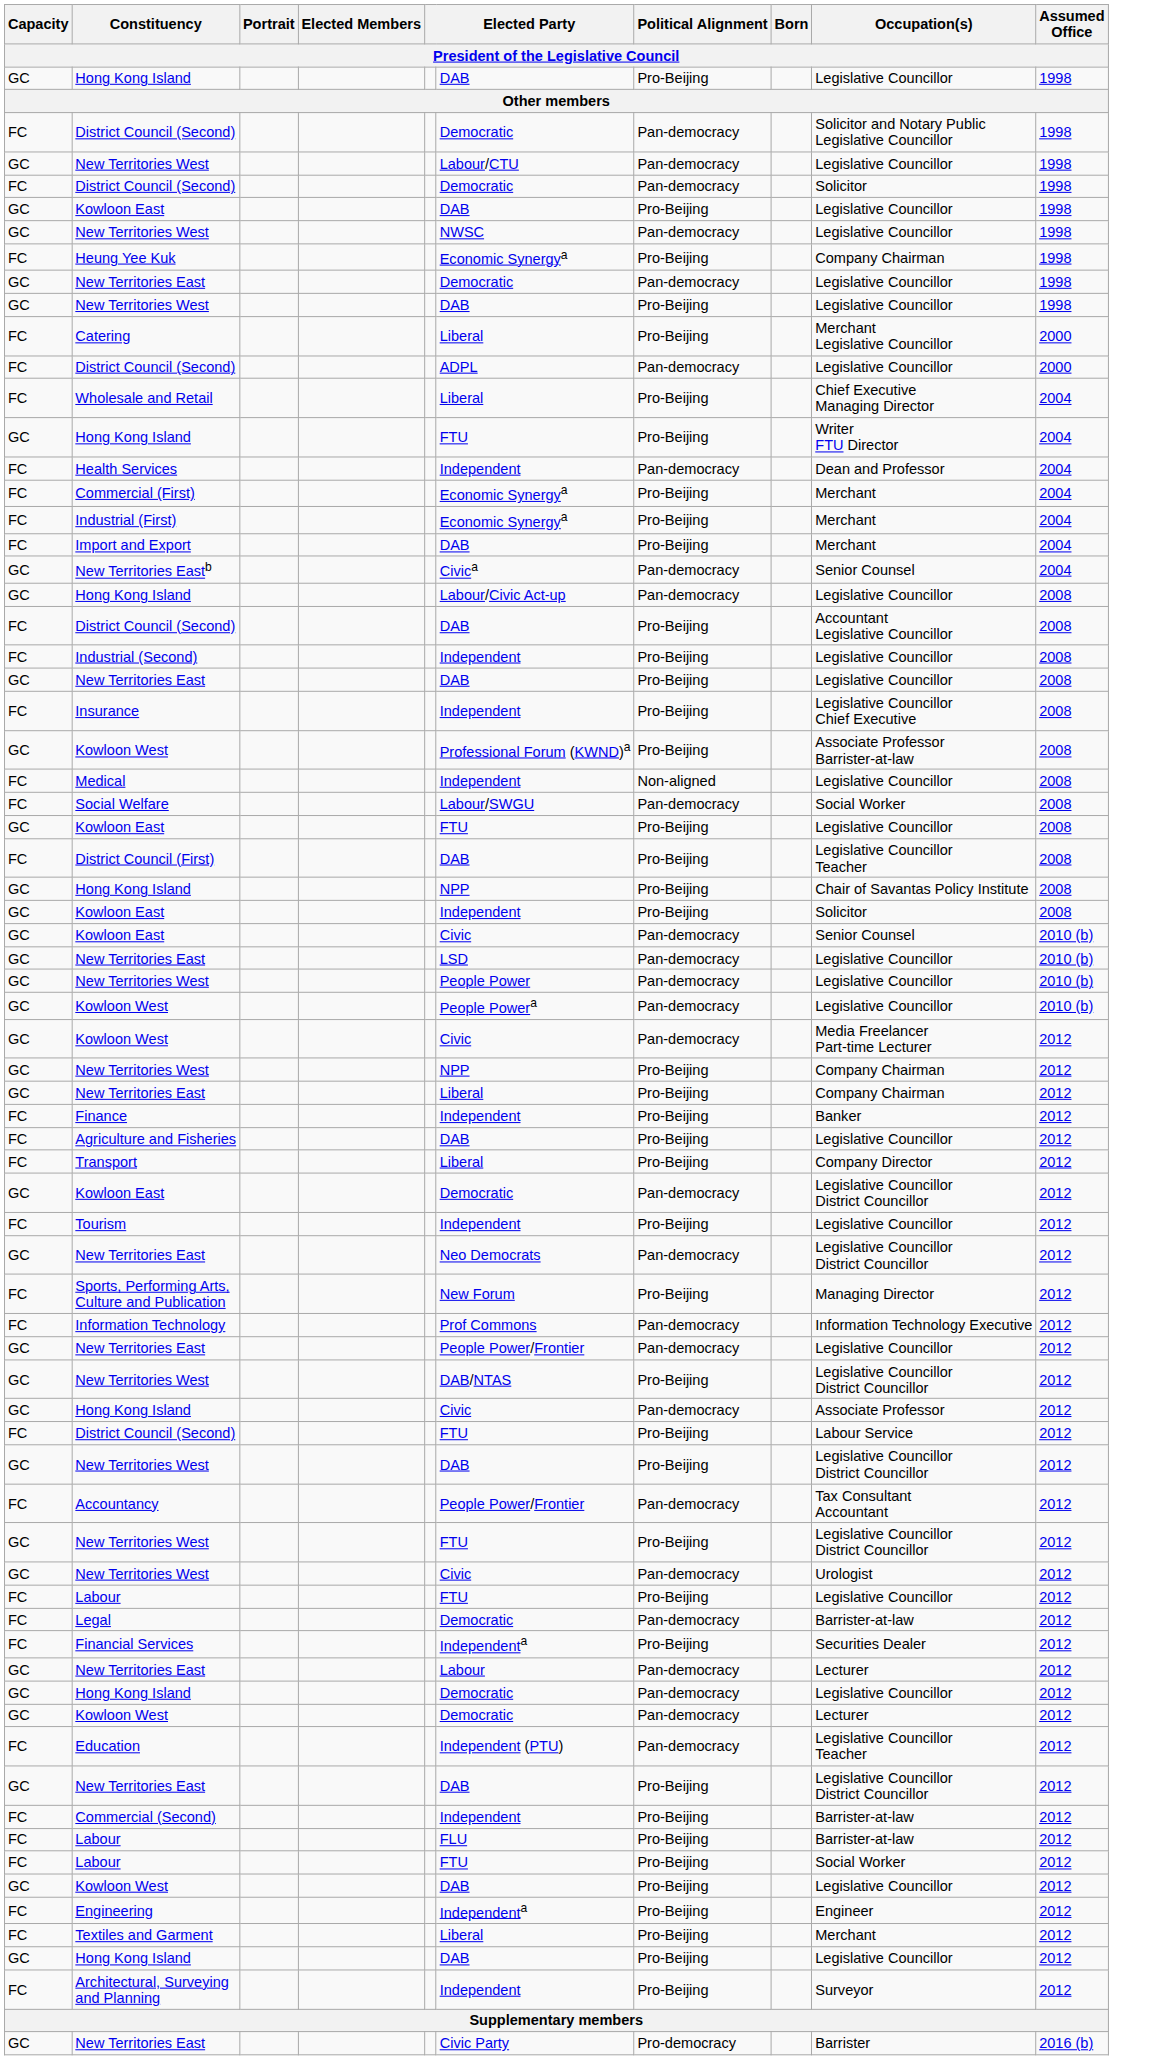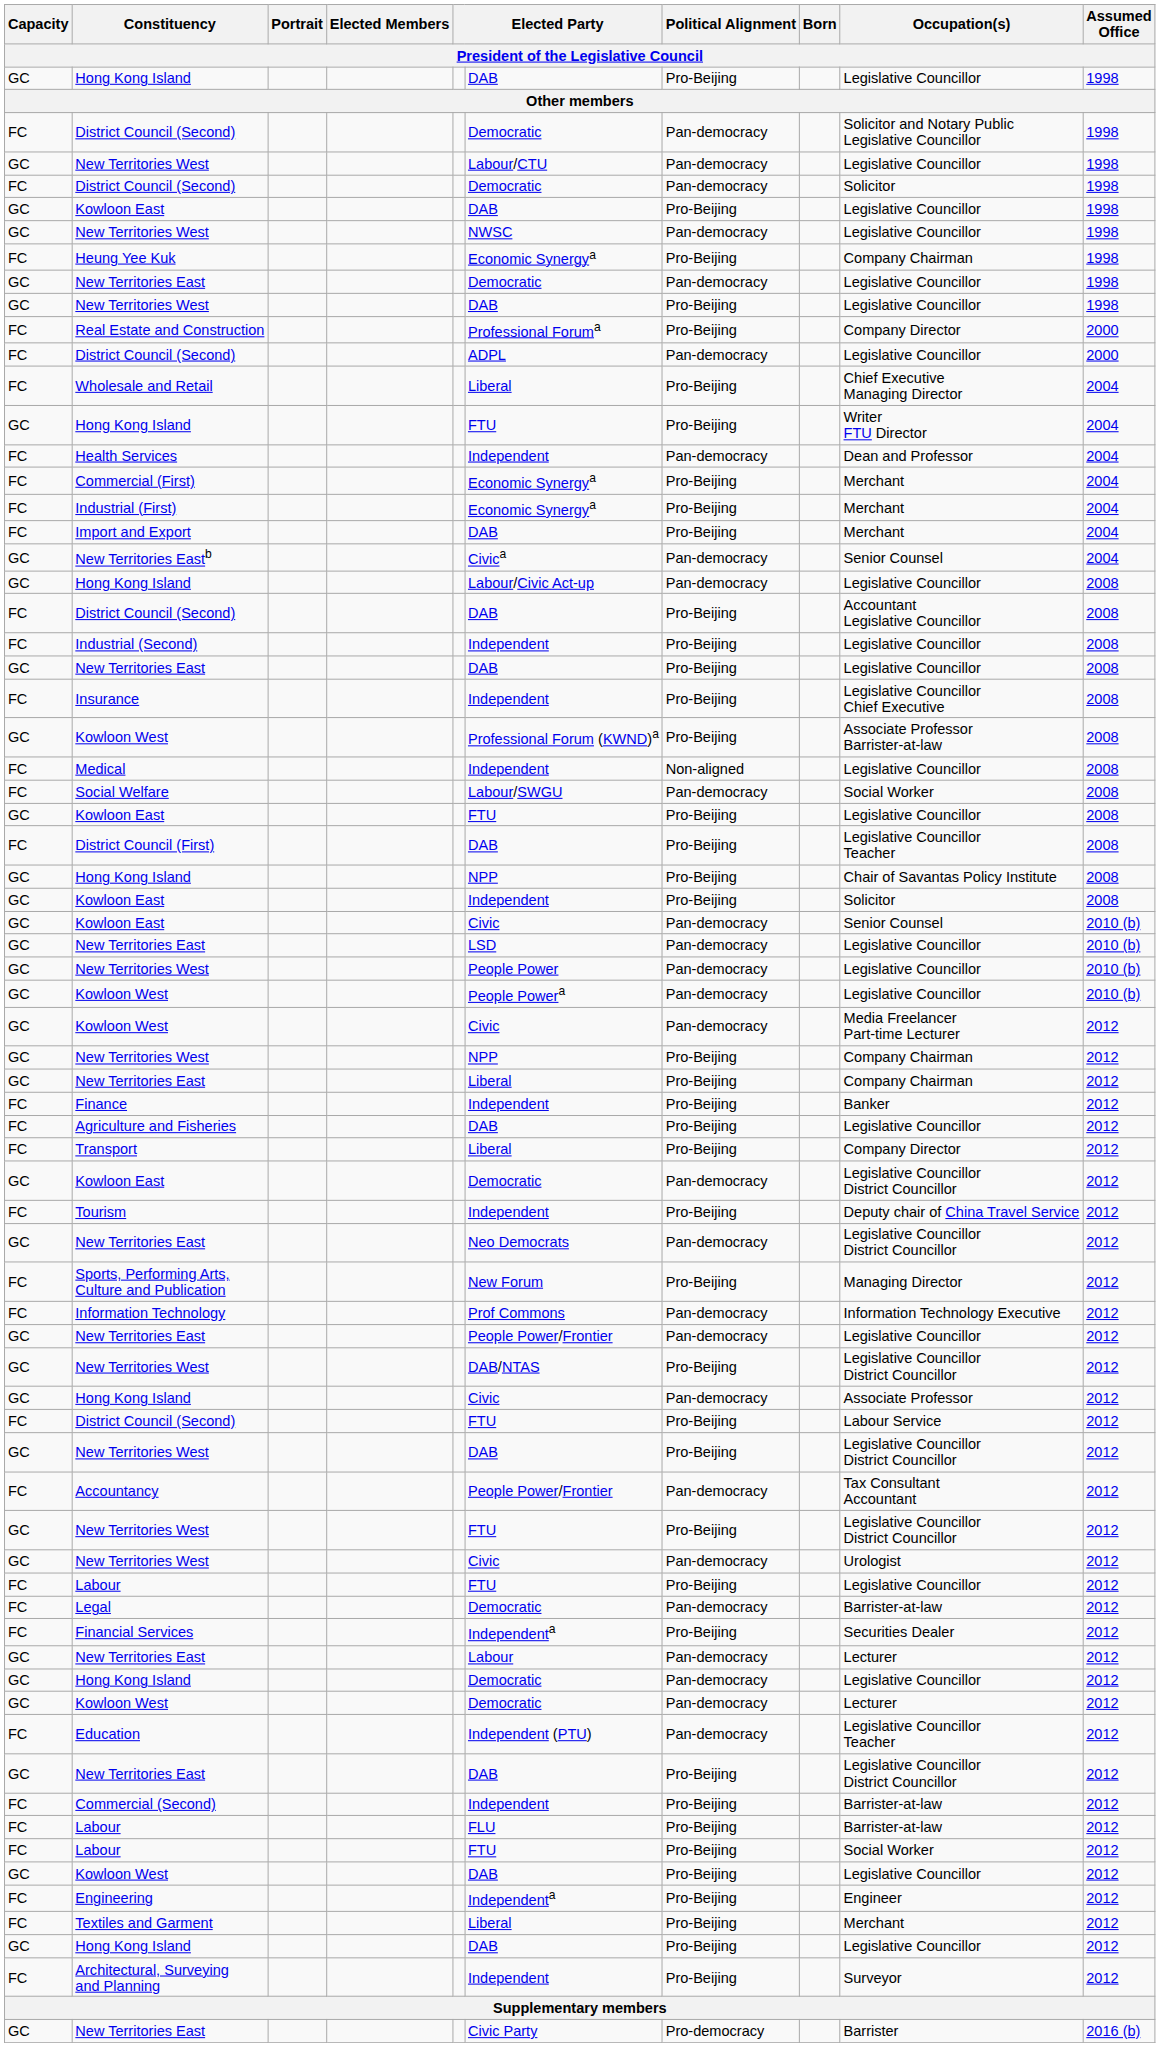+ row: (18, 330)
- row: (18, 336)
(884, 1224) Legislative Councillor -> (962, 1212) Deputy chair of China Travel Service
